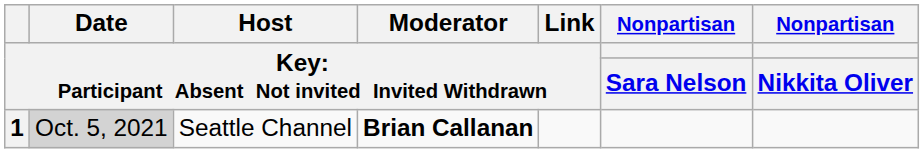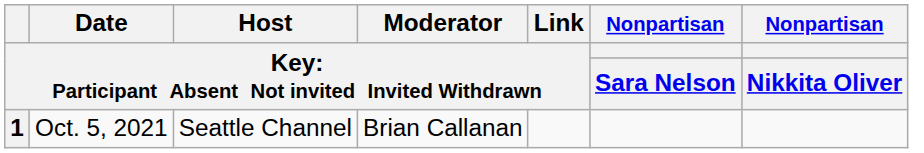(101, 128) lightgrey background -> (101, 128) no background
(448, 128) bold -> (443, 128) normal
